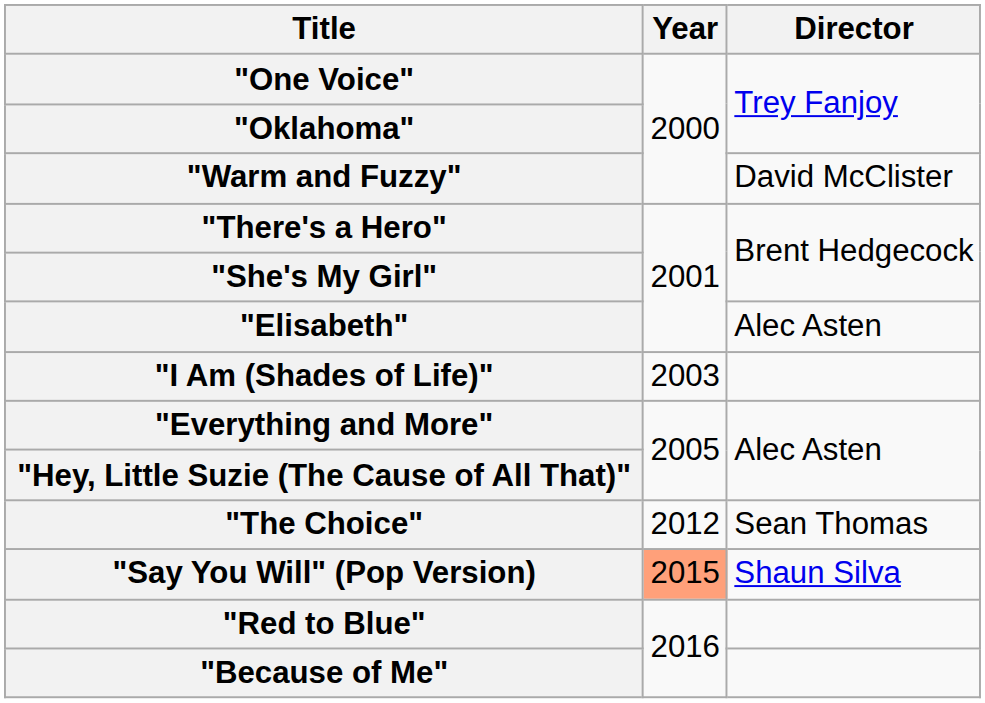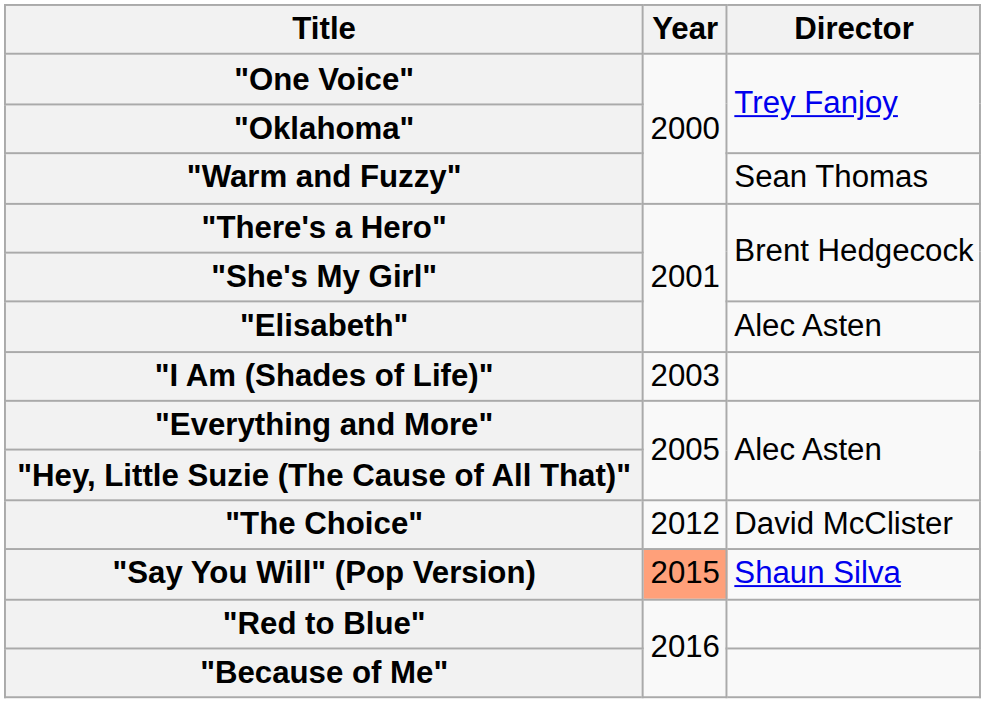(844, 177) David McClister -> (831, 177) Sean Thomas
(831, 524) Sean Thomas -> (844, 524) David McClister
